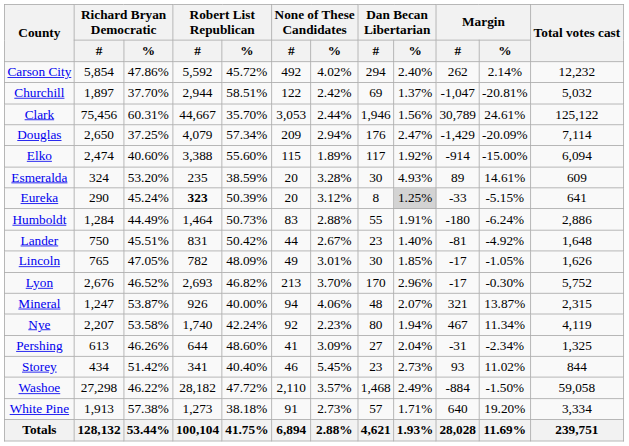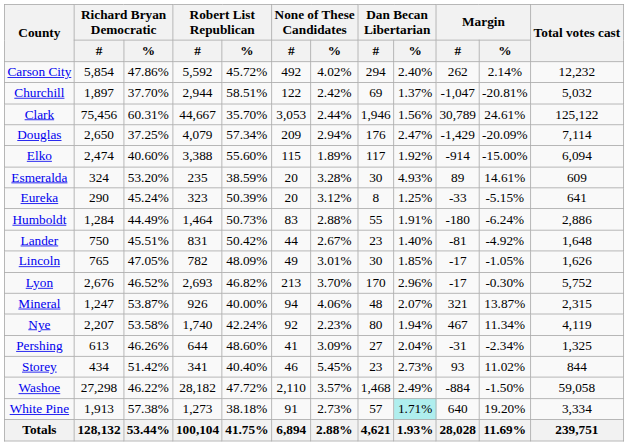(198, 198) bold -> (198, 198) normal
(415, 198) lightgrey background -> (415, 198) no background
(415, 409) no background -> (415, 409) paleturquoise background
